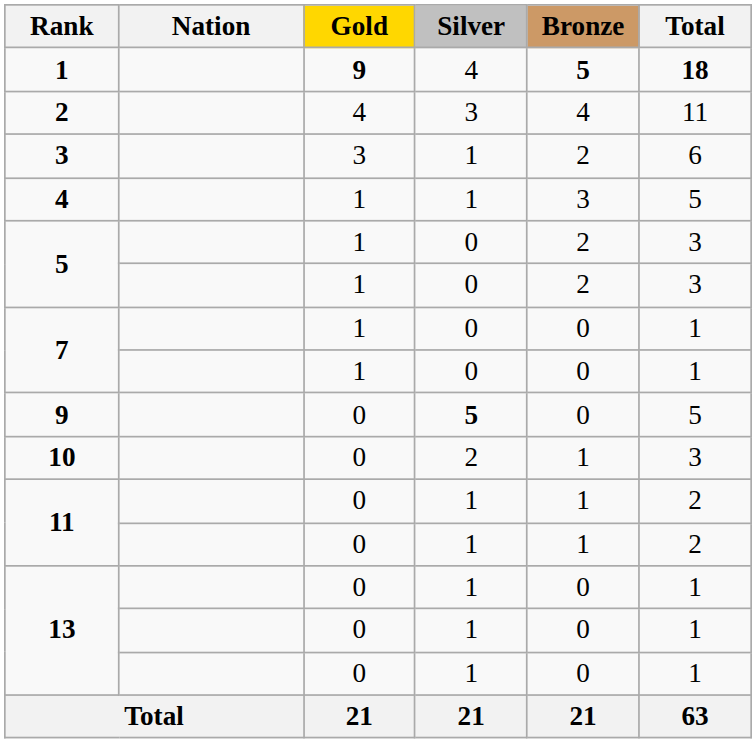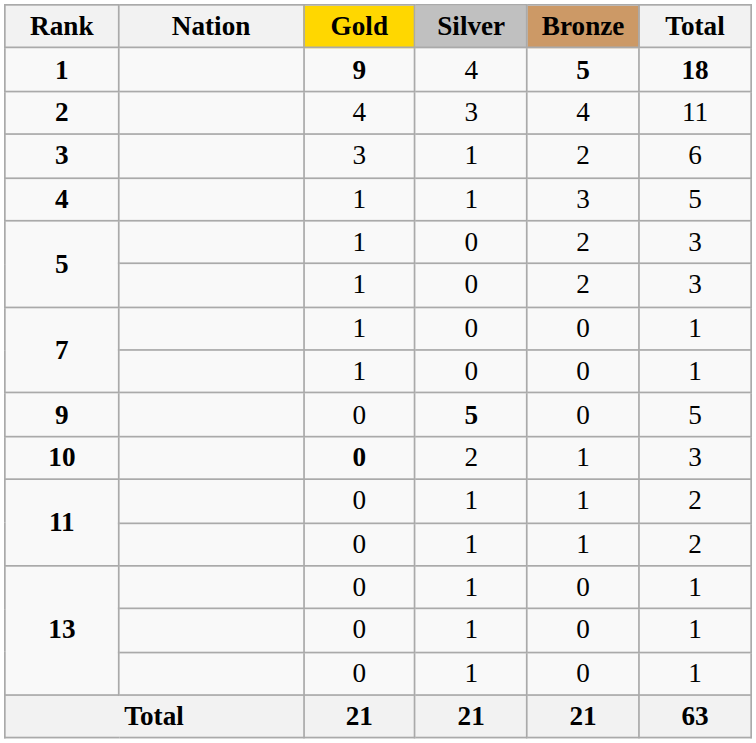(359, 457) normal -> (359, 457) bold
